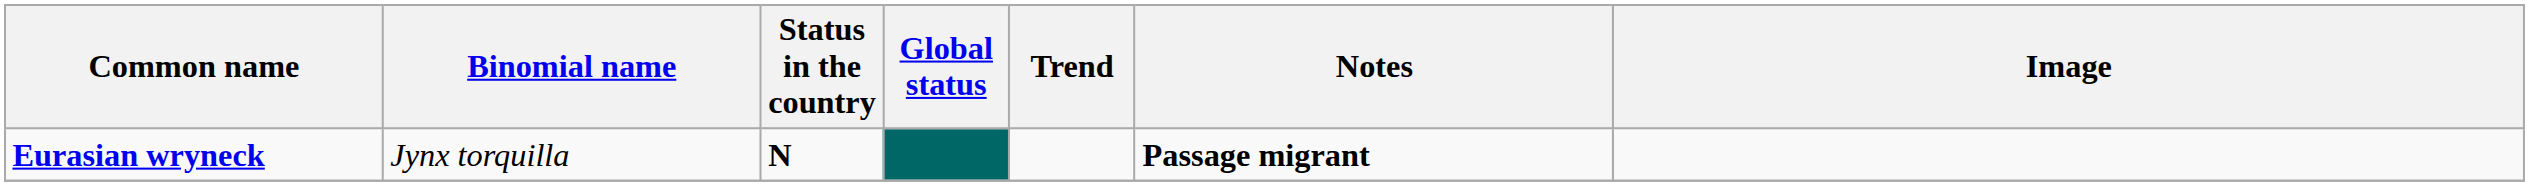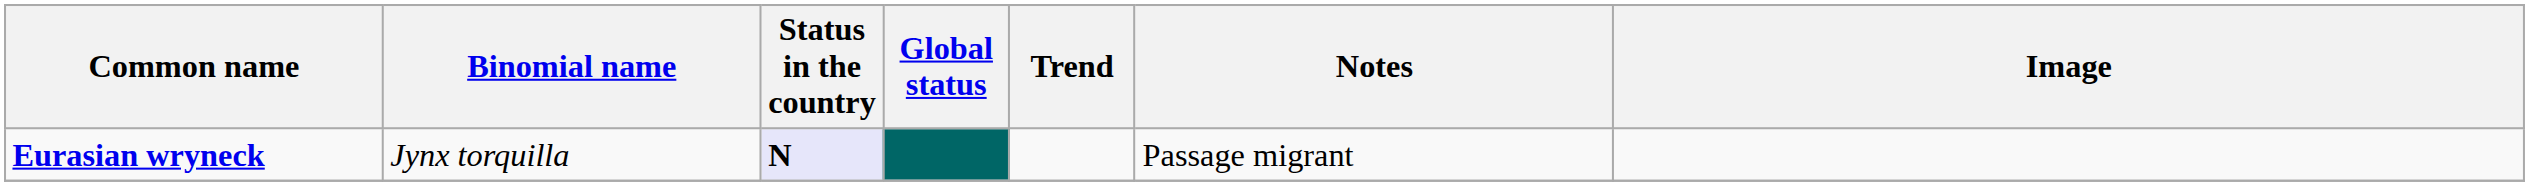(780, 154) no background -> (780, 154) lavender background
(1256, 154) bold -> (1248, 154) normal
